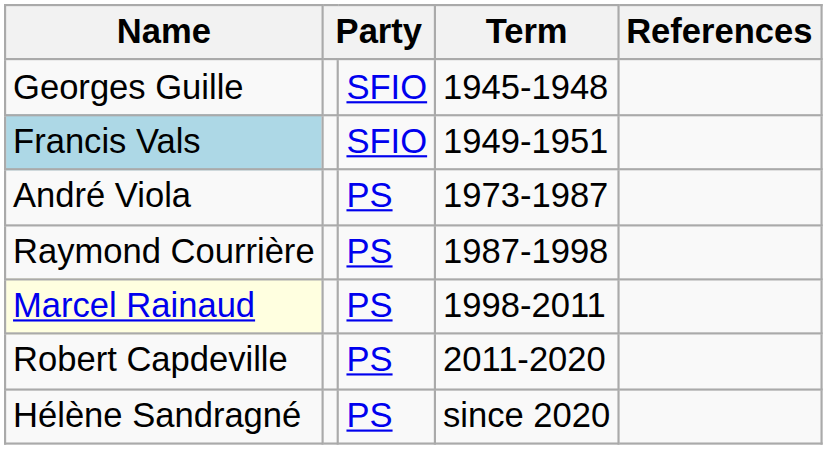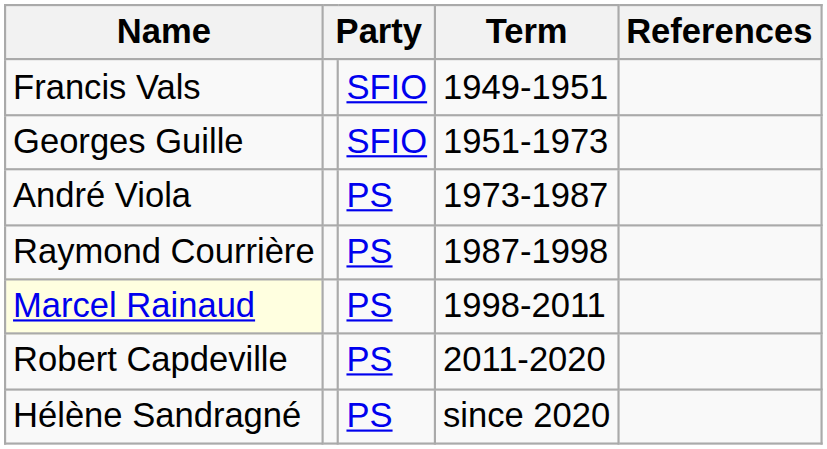- row: (526, 86)
(107, 141) lightblue background -> (107, 86) no background
+ row: (526, 141)
